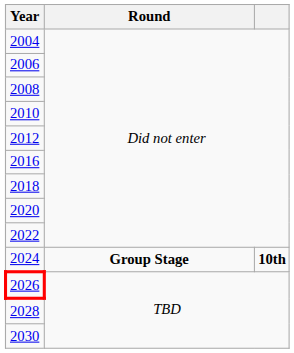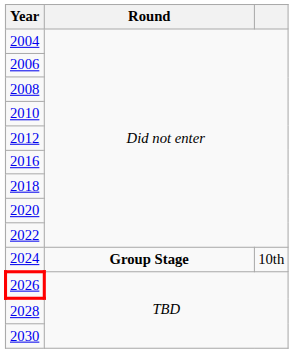(272, 259) bold -> (271, 259) normal
